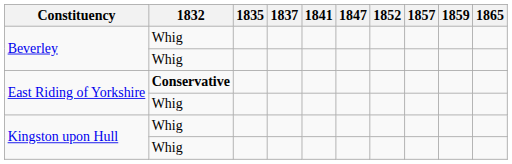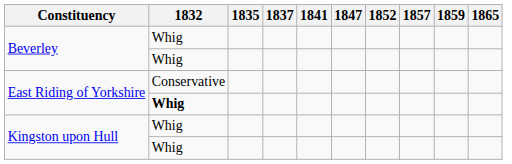(191, 81) bold -> (188, 81) normal
(167, 103) normal -> (168, 103) bold
